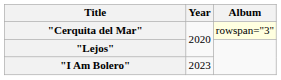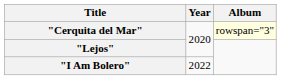(200, 65) 2023 -> (200, 65) 2022
